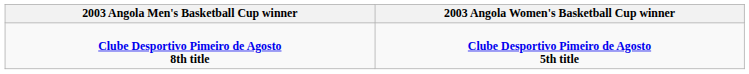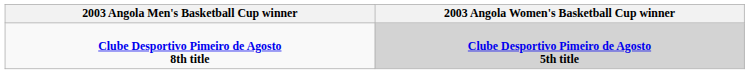(559, 52) no background -> (559, 52) lightgrey background
